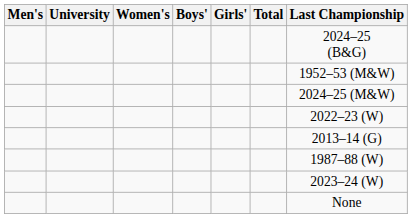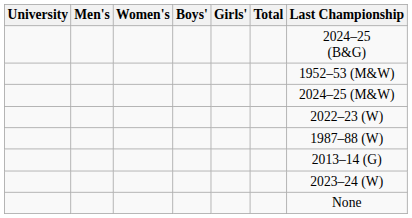columns swapped: (80, 15) <-> (25, 15)
(347, 138) 2013–14 (G) -> (347, 138) 1987–88 (W)
(347, 159) 1987–88 (W) -> (347, 159) 2013–14 (G)
